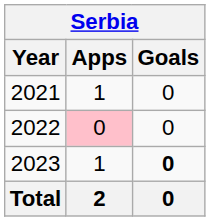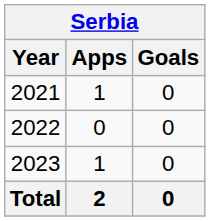(99, 127) pink background -> (99, 127) no background
(168, 163) bold -> (168, 163) normal
